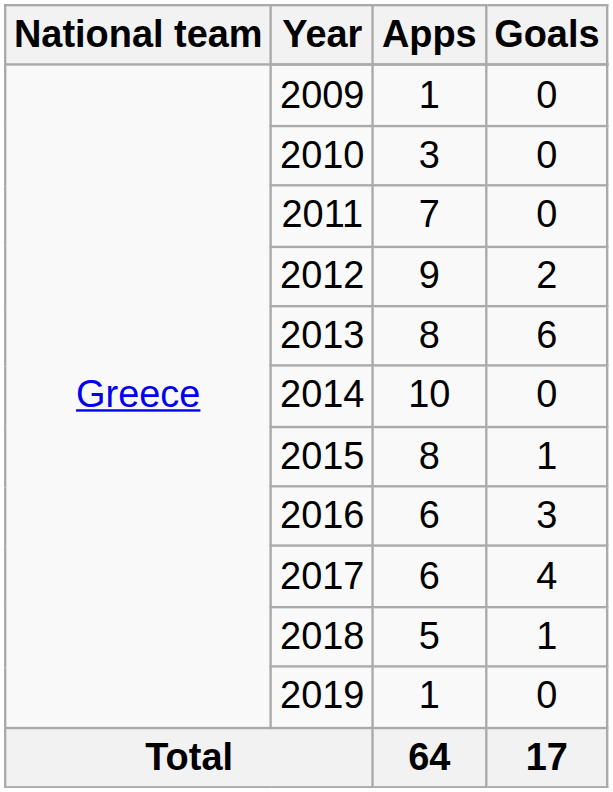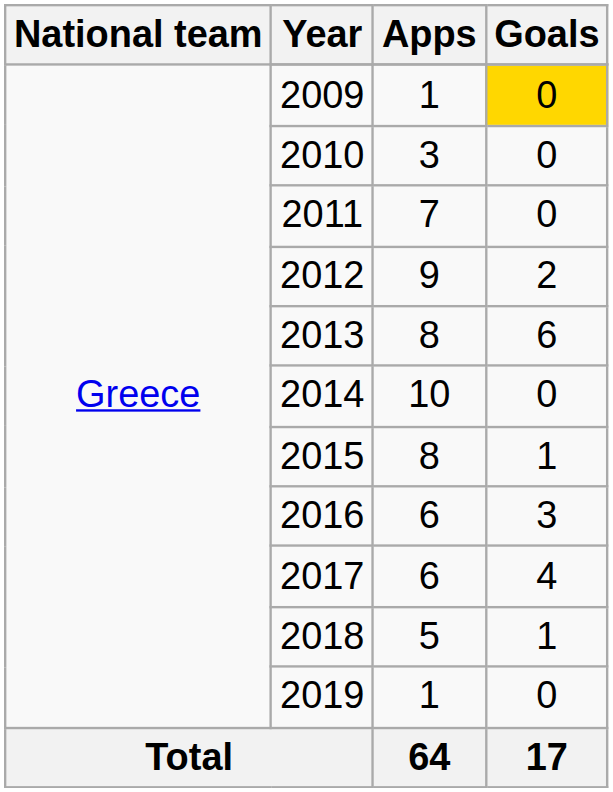(547, 94) no background -> (547, 94) gold background
